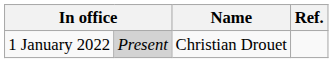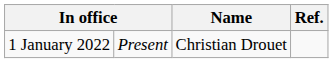(143, 44) lightgrey background -> (143, 44) no background
